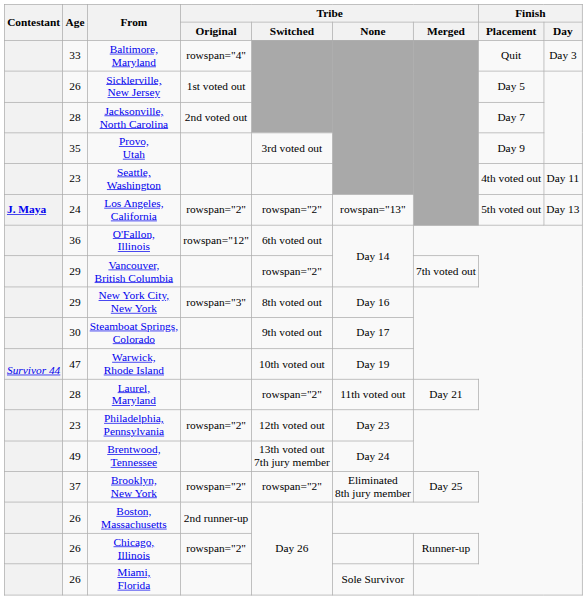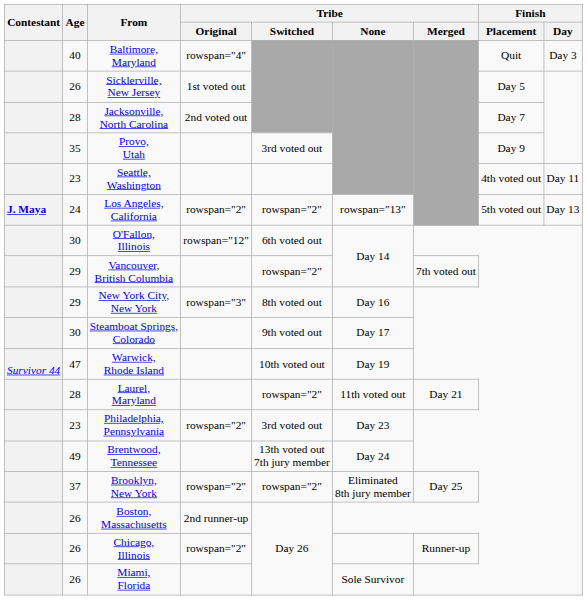(75, 55) 33 -> (75, 55) 40
(75, 240) 36 -> (75, 240) 30
(292, 425) 12th voted out -> (292, 425) 3rd voted out
